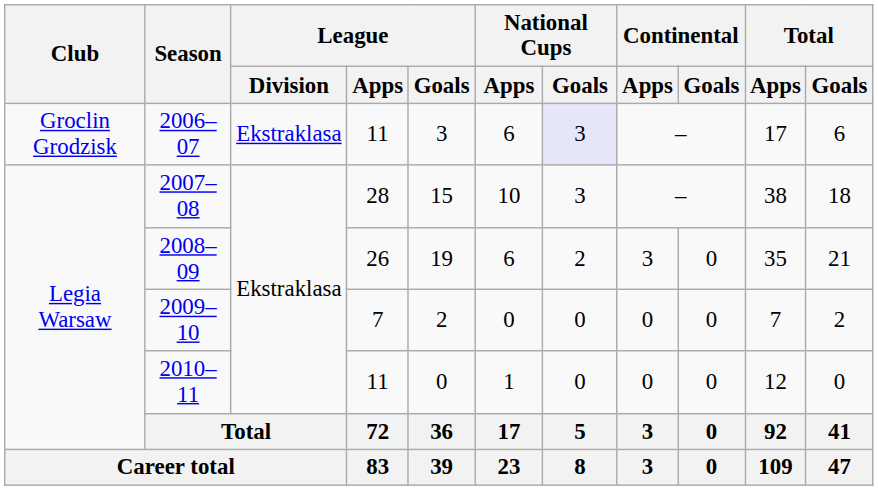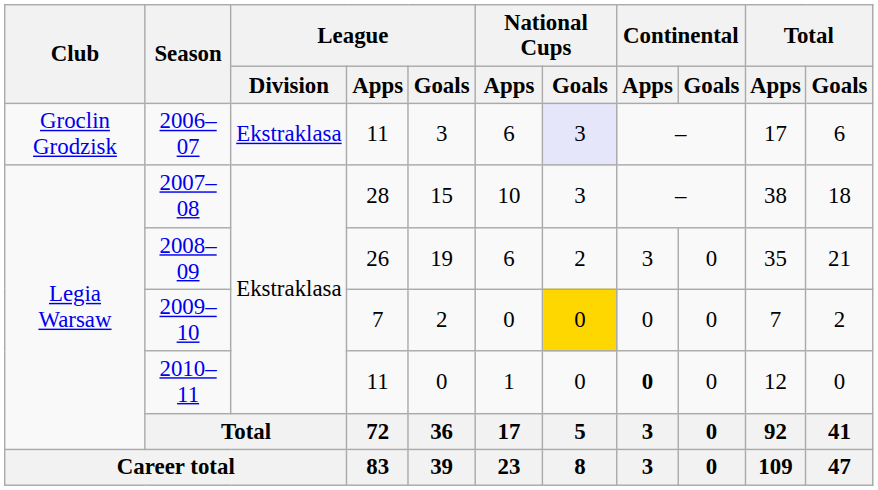(580, 319) no background -> (580, 319) gold background
(648, 381) normal -> (648, 381) bold
